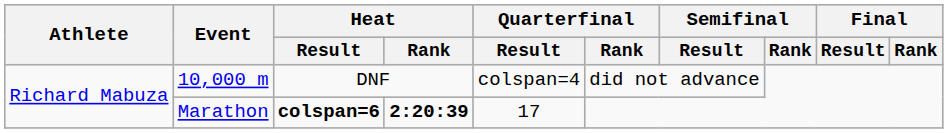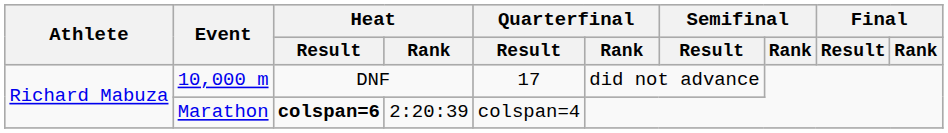(529, 81) colspan=4 -> (529, 81) 17
(429, 112) bold -> (429, 112) normal
(529, 112) 17 -> (529, 112) colspan=4
